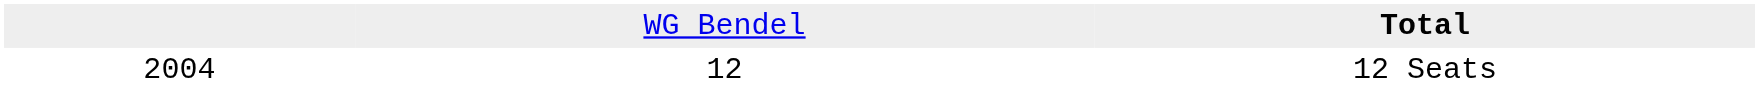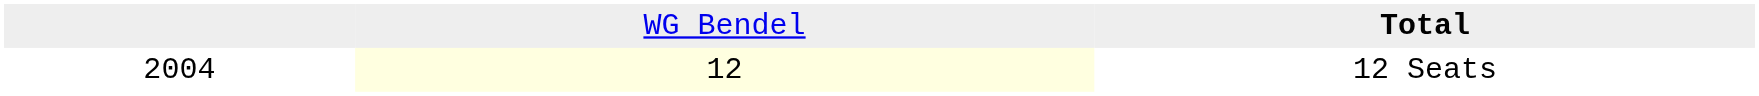(724, 70) no background -> (724, 70) lightyellow background
